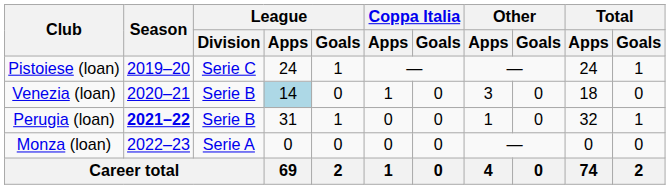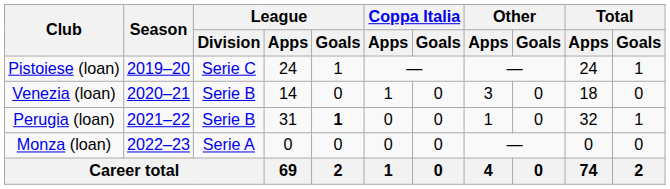(288, 94) lightblue background -> (288, 94) no background
(159, 119) bold -> (159, 119) normal
(338, 119) normal -> (338, 119) bold
